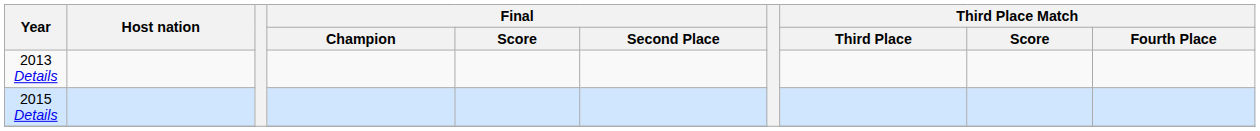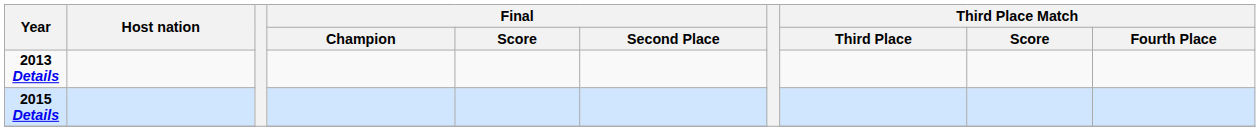(36, 69) normal -> (36, 69) bold
(36, 107) normal -> (36, 107) bold
